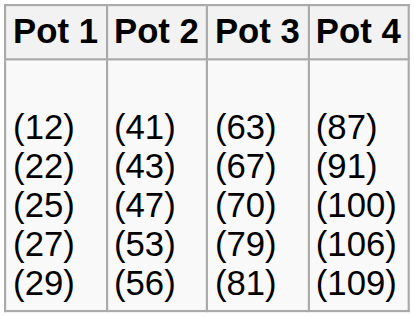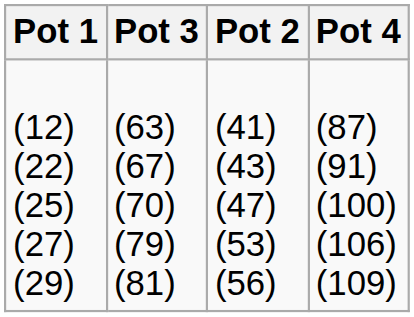columns swapped: (156, 32) <-> (257, 32)
